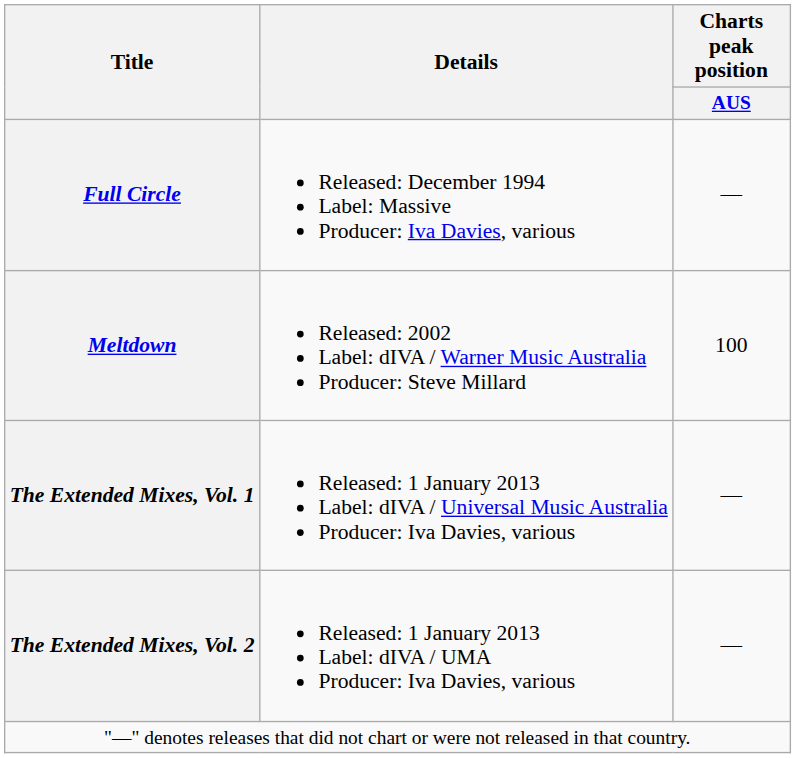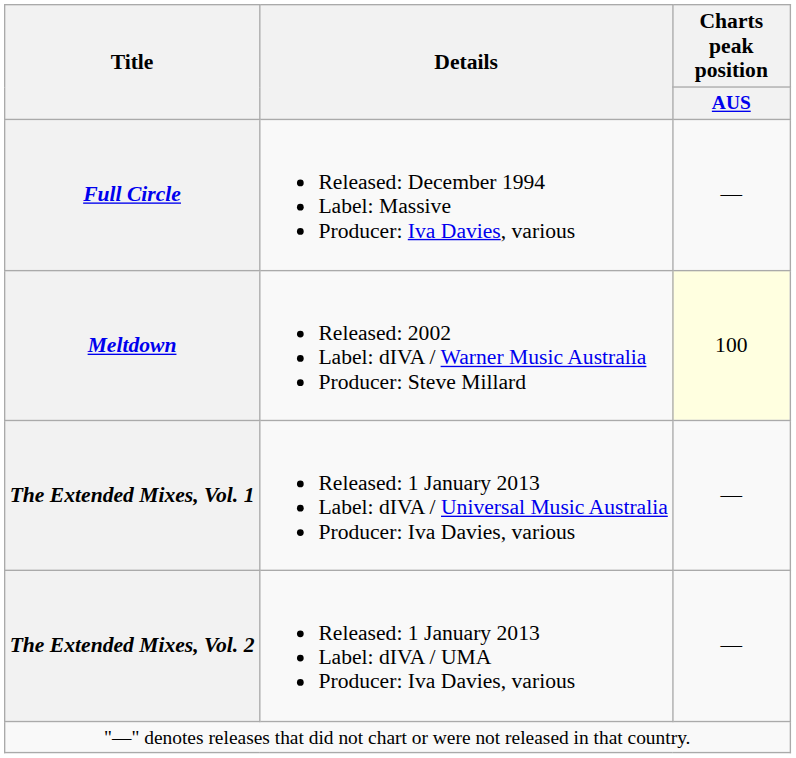(731, 344) no background -> (731, 344) lightyellow background
